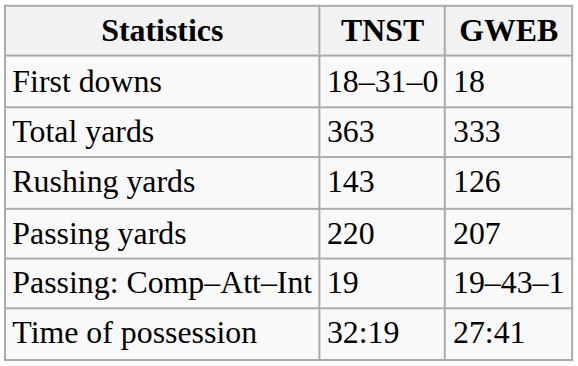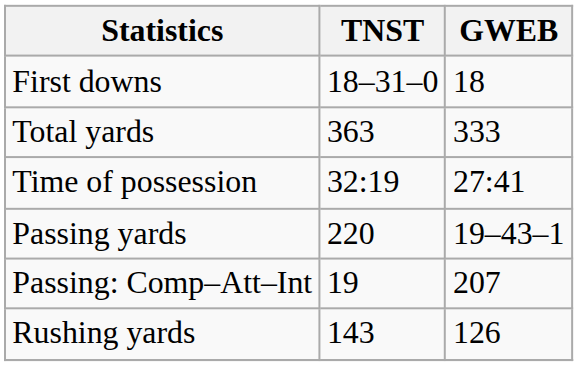rows swapped: (104, 182) <-> (135, 333)
(477, 232) 207 -> (509, 232) 19–43–1
(509, 283) 19–43–1 -> (477, 283) 207
